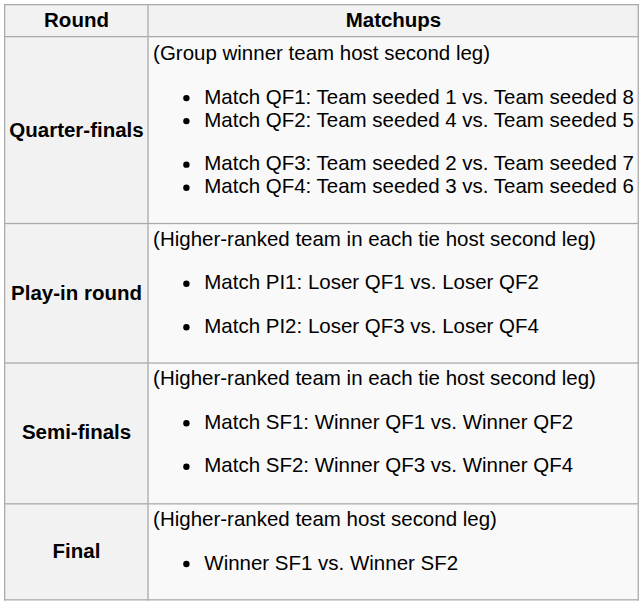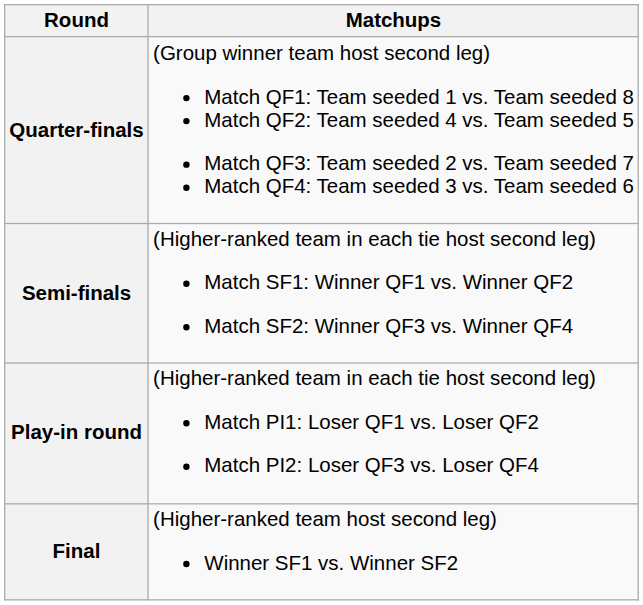rows swapped: (77, 293) <-> (77, 433)
